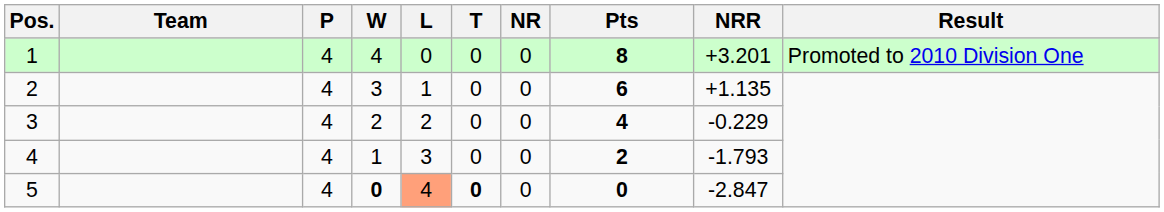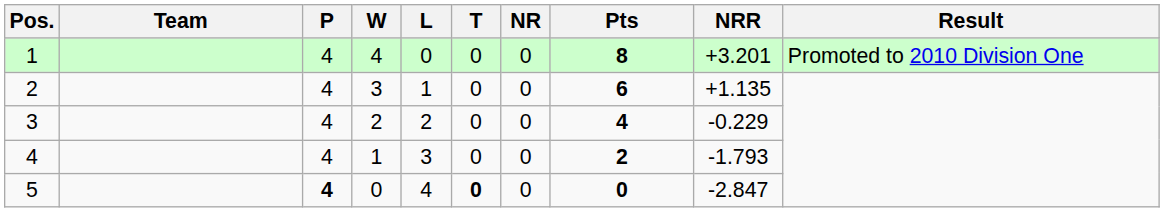(327, 190) normal -> (327, 190) bold
(377, 190) bold -> (377, 190) normal
(426, 190) lightsalmon background -> (426, 190) no background
